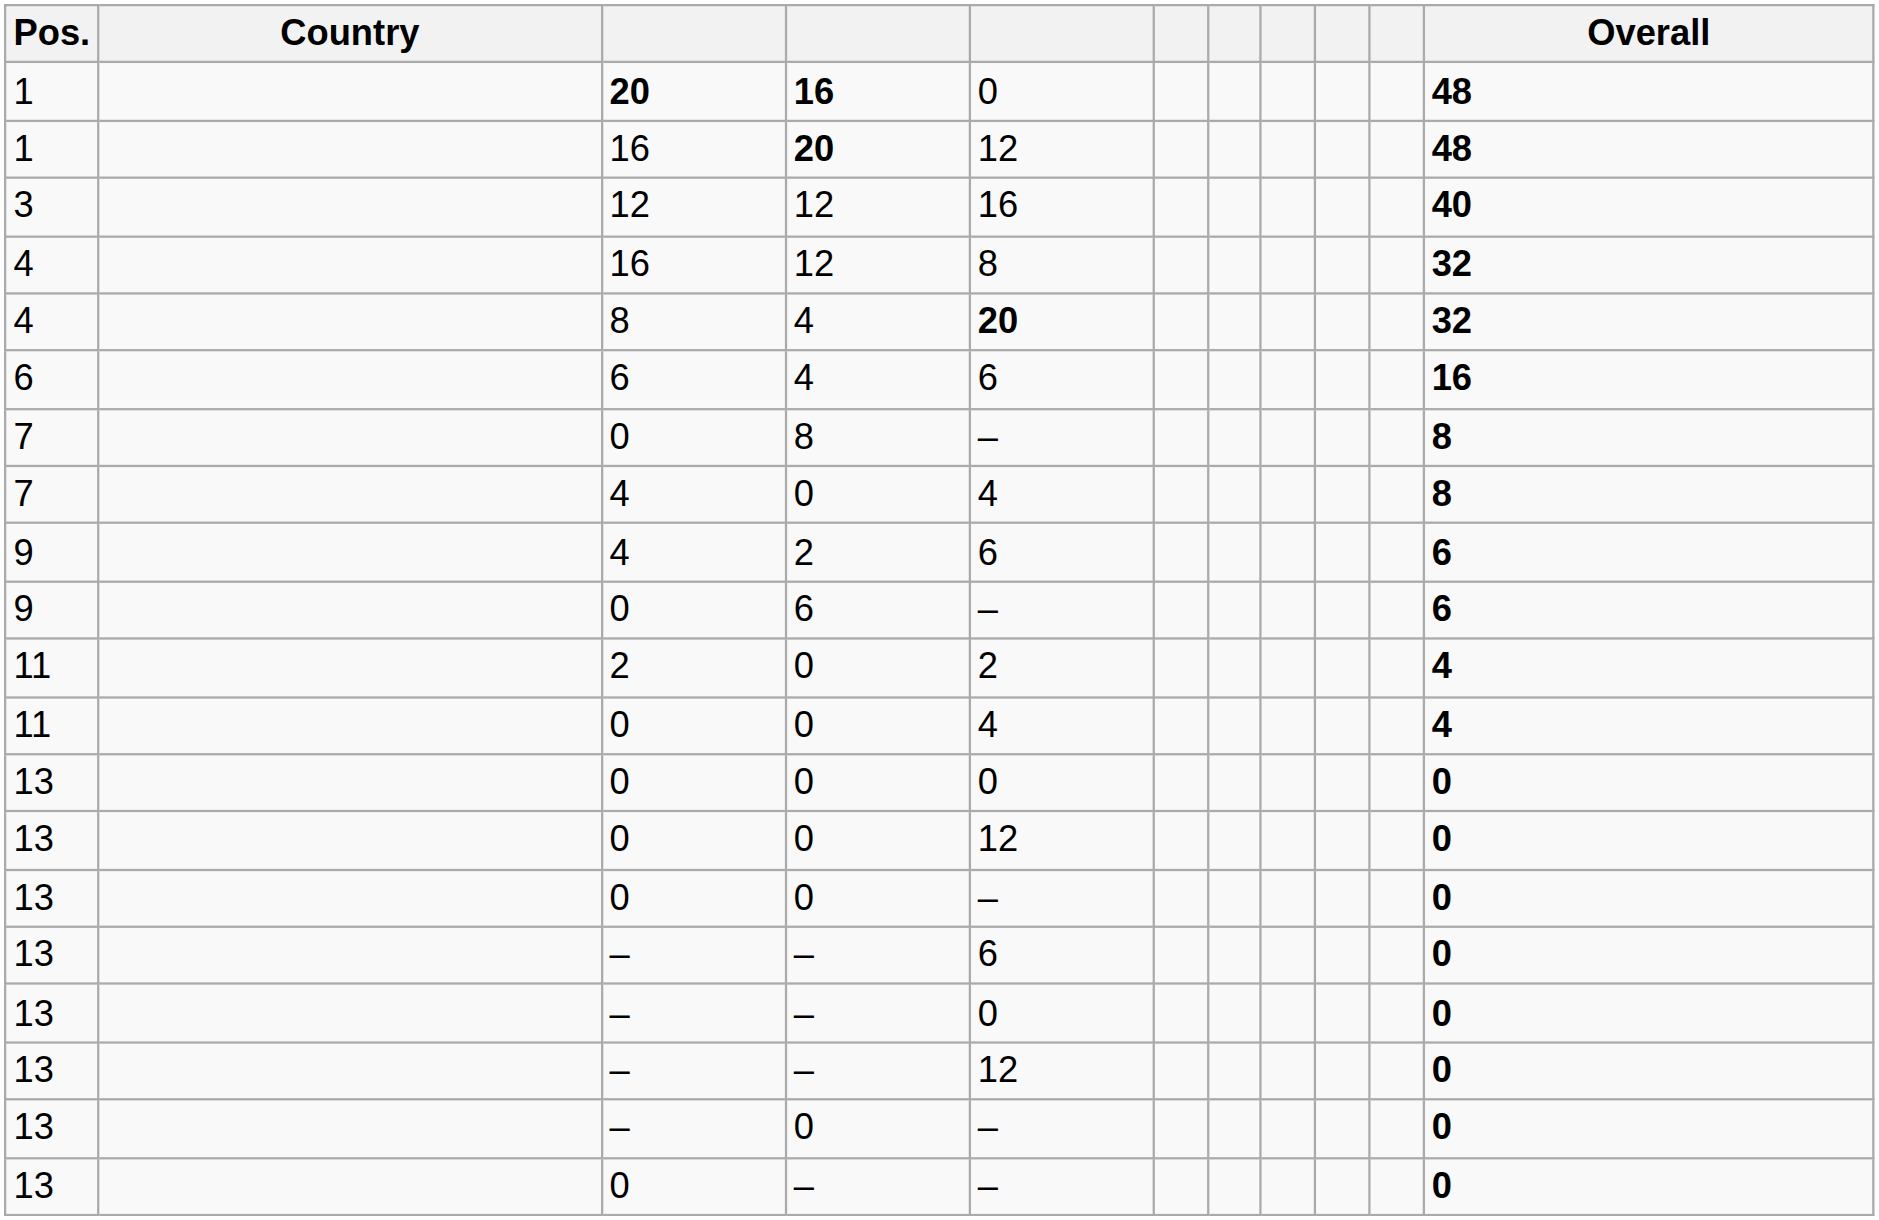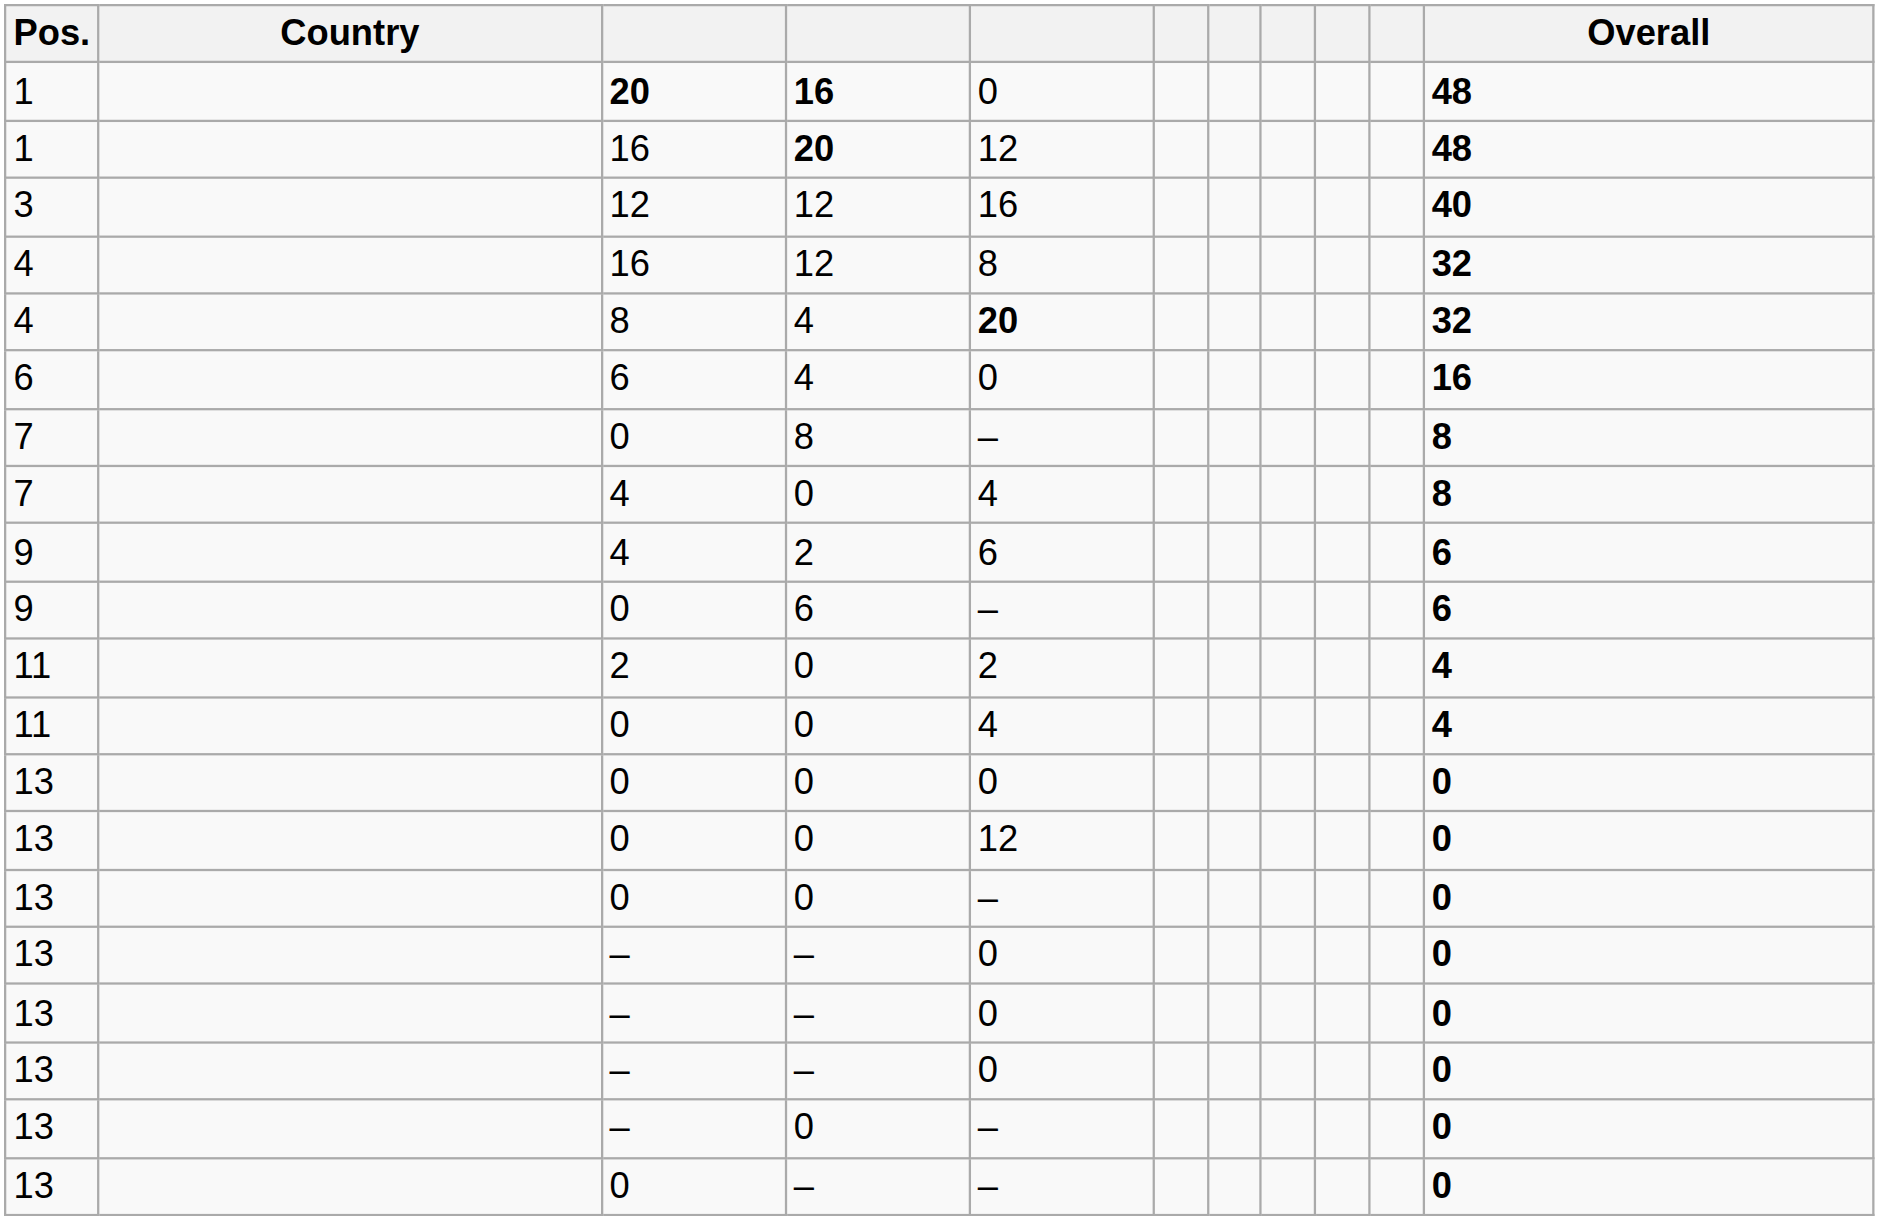(988, 378) 6 -> (988, 378) 0
(988, 954) 6 -> (988, 954) 0
(998, 1070) 12 -> (988, 1070) 0
